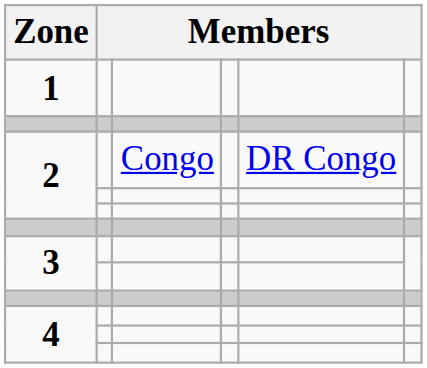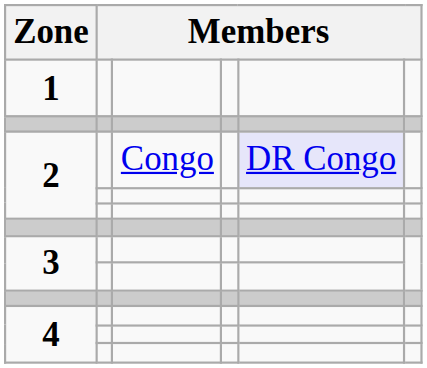(321, 158) no background -> (321, 158) lavender background
